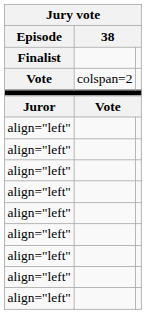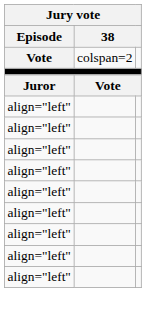- row: (39, 57)
